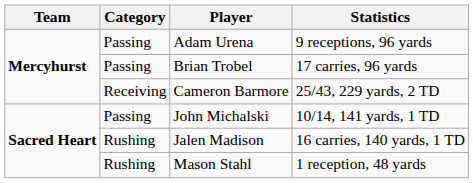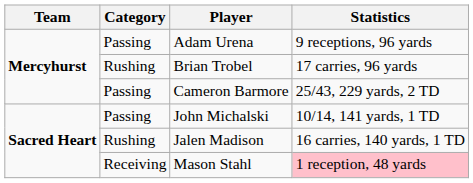(127, 66) Passing -> (129, 66) Rushing
(135, 91) Receiving -> (127, 91) Passing
(129, 165) Rushing -> (135, 165) Receiving
(361, 165) no background -> (361, 165) pink background
